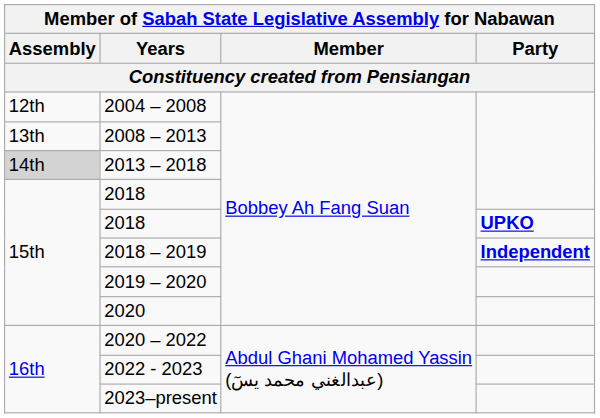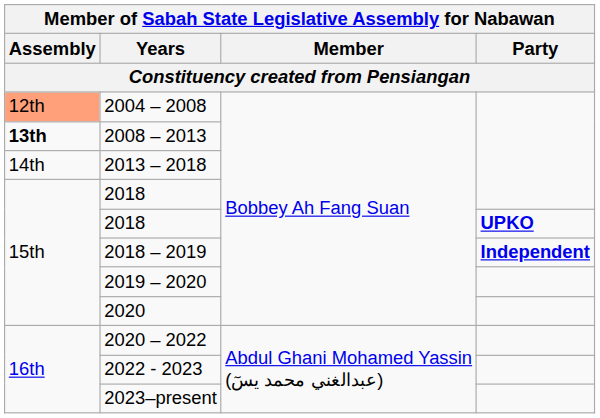(27, 106) no background -> (27, 106) lightsalmon background
(27, 135) normal -> (28, 135) bold
(27, 164) lightgrey background -> (27, 164) no background
